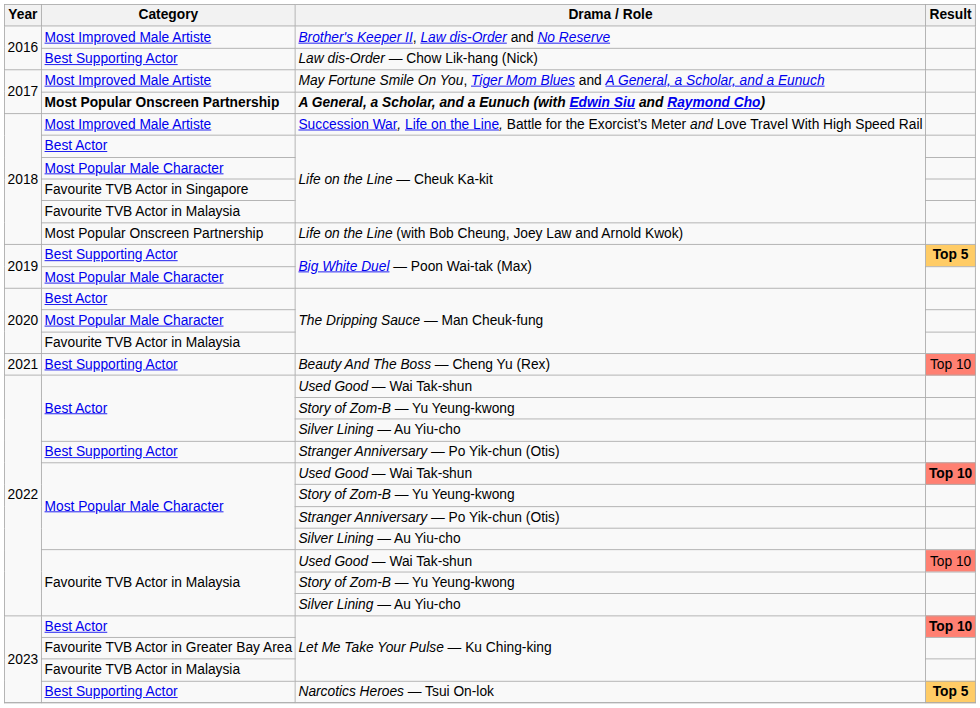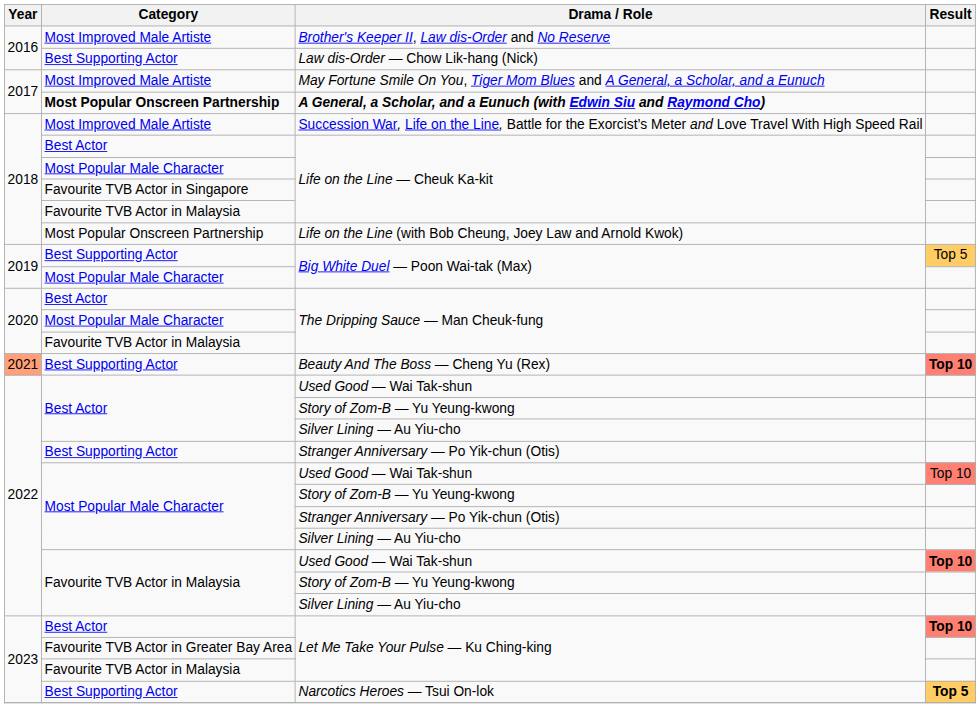(951, 255) bold -> (951, 255) normal
(23, 364) no background -> (23, 364) lightsalmon background
(951, 364) normal -> (951, 364) bold
(951, 473) bold -> (951, 473) normal
(951, 560) normal -> (951, 560) bold
